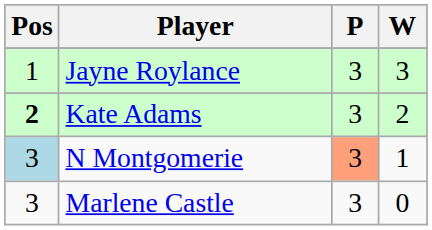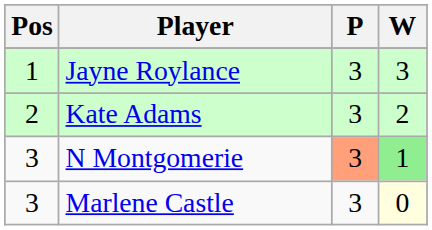(32, 114) bold -> (32, 114) normal
(32, 158) lightblue background -> (32, 158) no background
(402, 158) no background -> (402, 158) lightgreen background
(402, 202) no background -> (402, 202) lightyellow background
